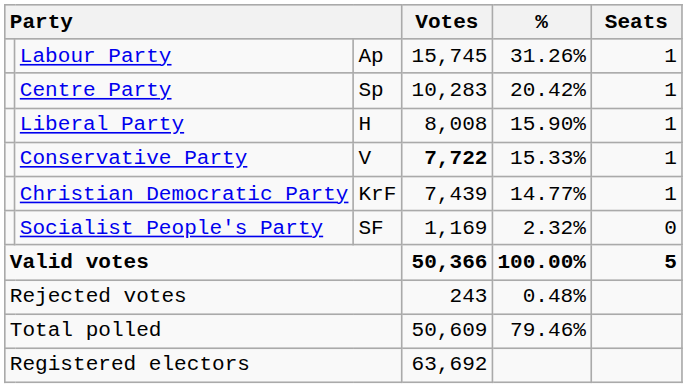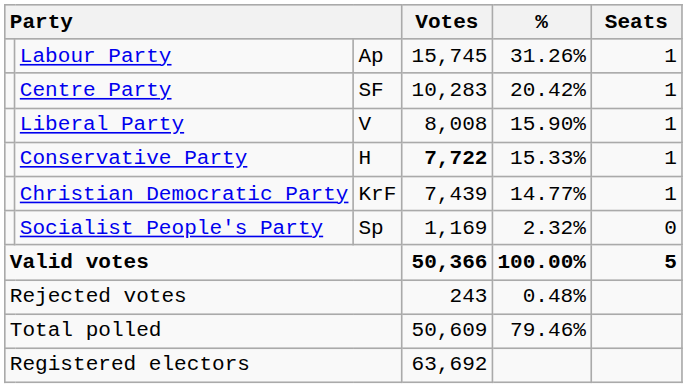(371, 91) Sp -> (371, 91) SF
(365, 125) H -> (365, 125) V
(365, 159) V -> (365, 159) H
(371, 228) SF -> (371, 228) Sp
